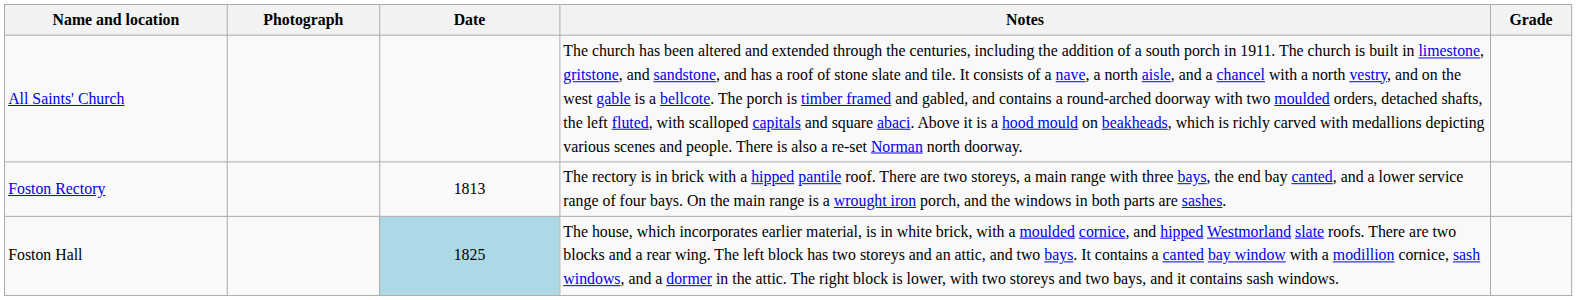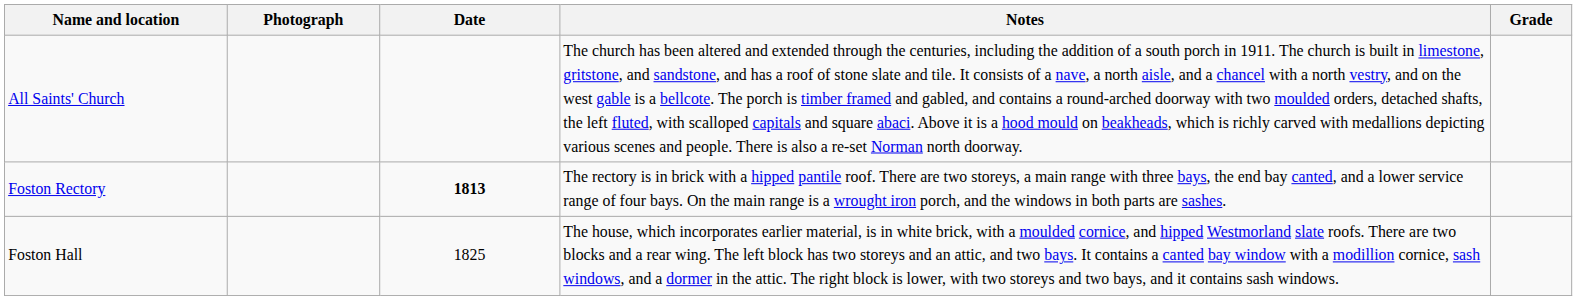(470, 189) normal -> (470, 189) bold
(470, 255) lightblue background -> (470, 255) no background
